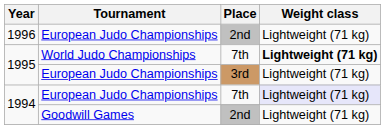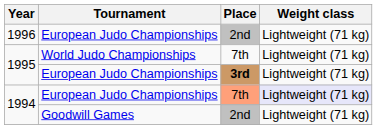(320, 54) bold -> (316, 54) normal
(240, 74) normal -> (240, 74) bold
(240, 94) no background -> (240, 94) lightsalmon background
